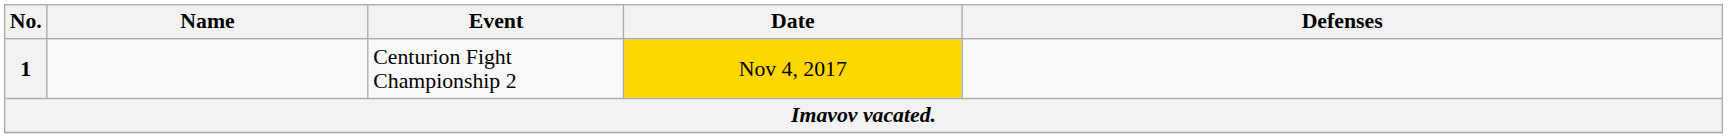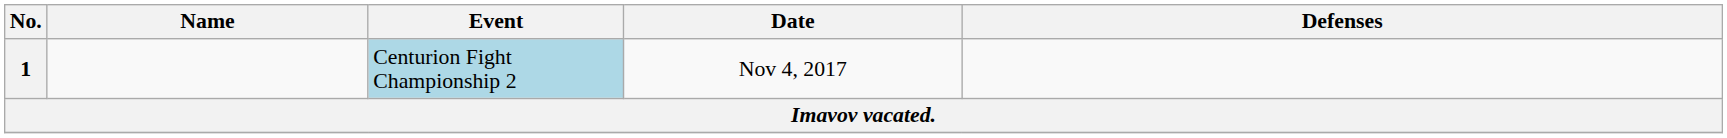(445, 68) no background -> (445, 68) lightblue background
(793, 68) gold background -> (793, 68) no background
